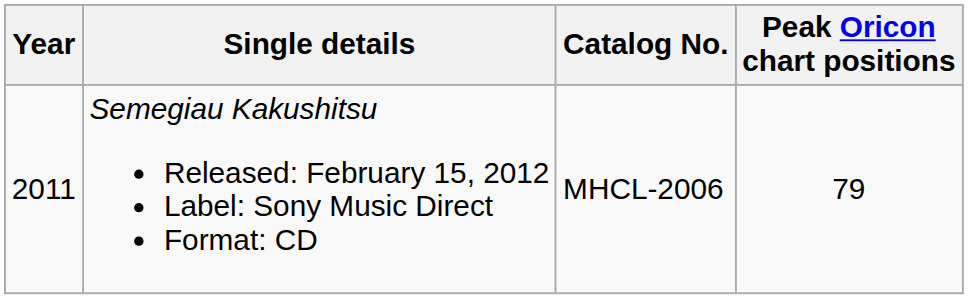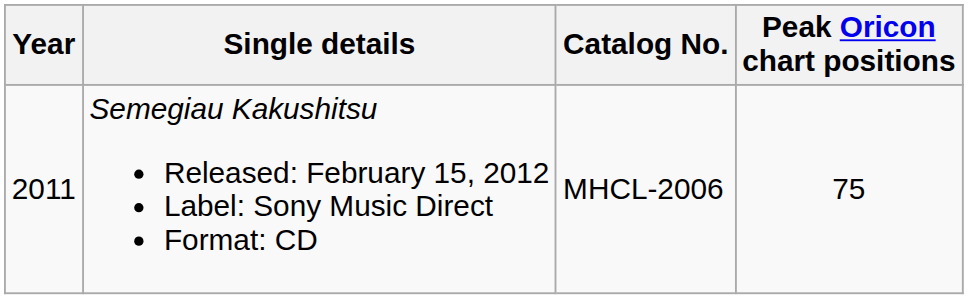(849, 188) 79 -> (849, 188) 75
